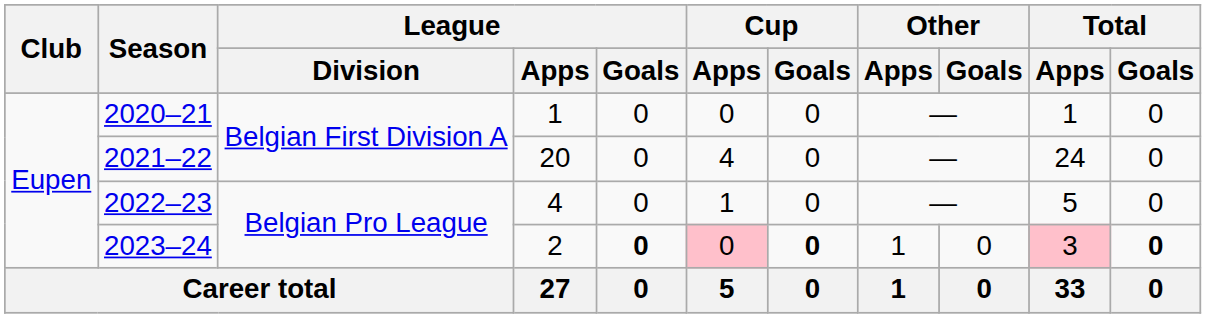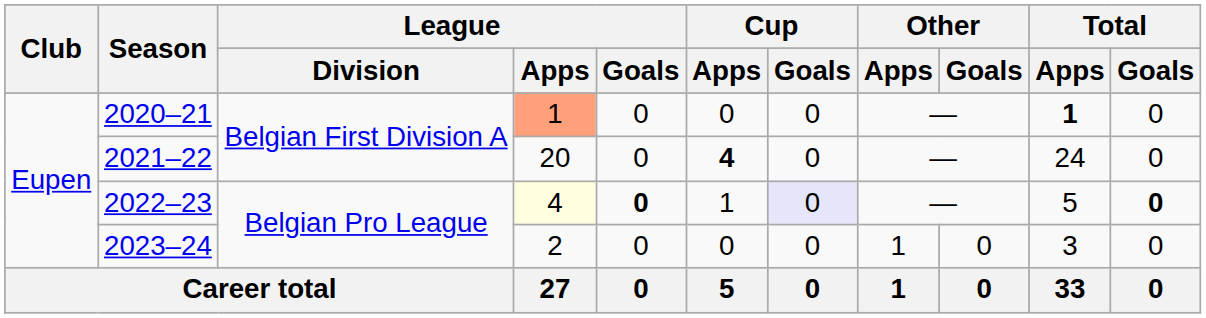(555, 114) no background -> (555, 114) lightsalmon background
(1070, 114) normal -> (1070, 114) bold
(727, 158) normal -> (727, 158) bold
(555, 202) no background -> (555, 202) lightyellow background
(641, 202) normal -> (641, 202) bold
(812, 202) no background -> (812, 202) lavender background
(1156, 202) normal -> (1156, 202) bold
(641, 245) bold -> (641, 245) normal
(727, 245) pink background -> (727, 245) no background
(812, 245) bold -> (812, 245) normal
(1070, 245) pink background -> (1070, 245) no background
(1156, 245) bold -> (1156, 245) normal
